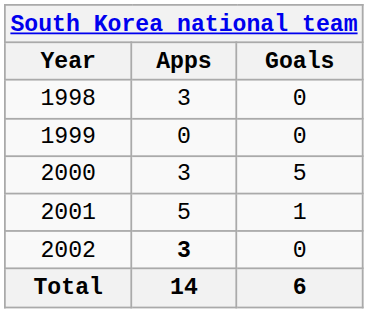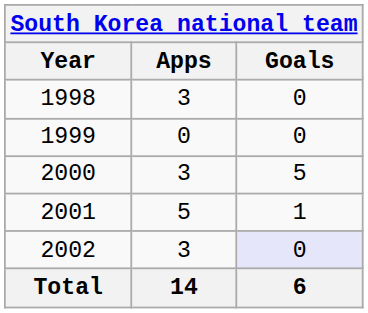(184, 250) bold -> (184, 250) normal
(300, 250) no background -> (300, 250) lavender background
